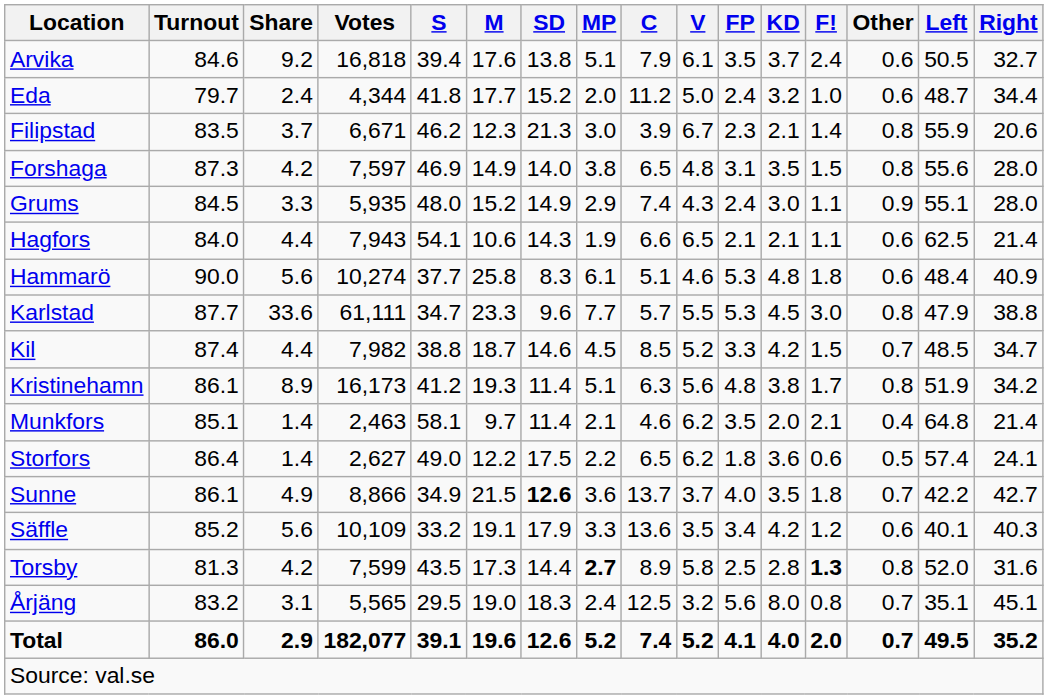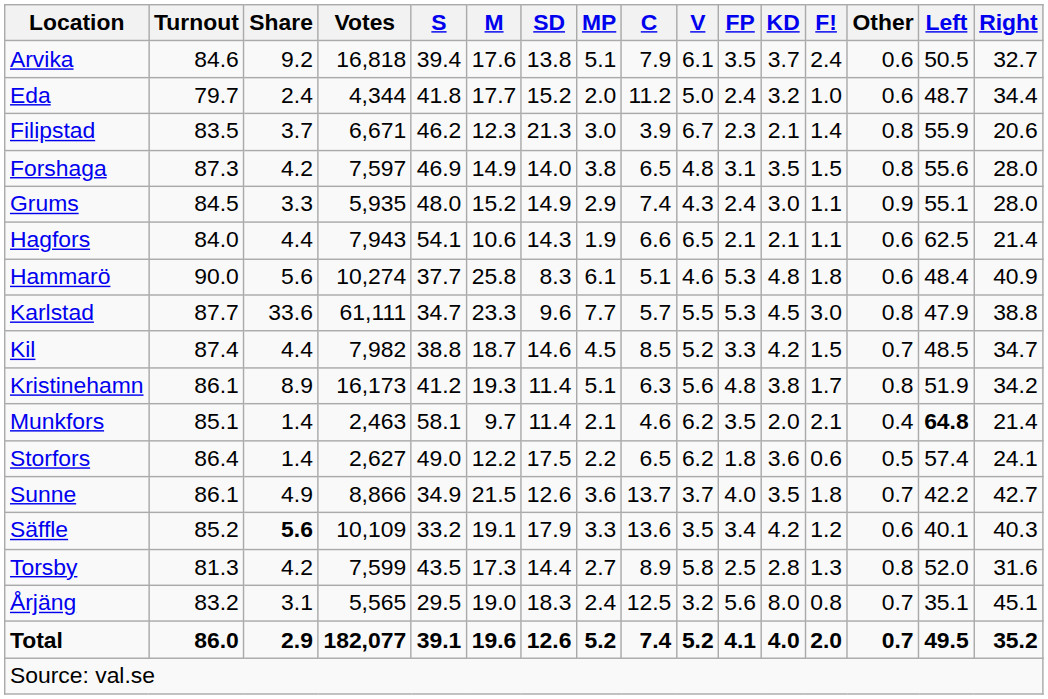(946, 421) normal -> (946, 421) bold
(549, 494) bold -> (549, 494) normal
(297, 530) normal -> (297, 530) bold
(600, 566) bold -> (600, 566) normal
(826, 566) bold -> (826, 566) normal
